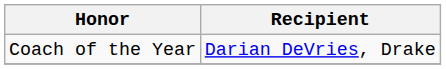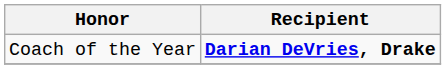(320, 50) normal -> (320, 50) bold
